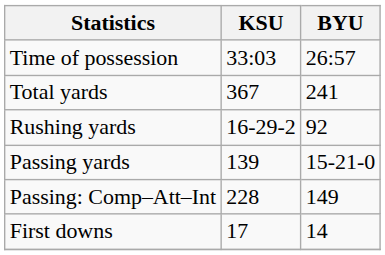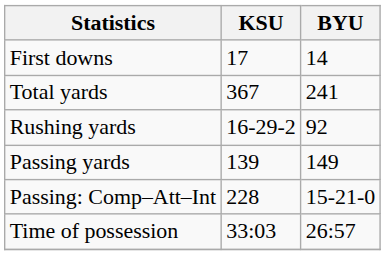rows swapped: (61, 231) <-> (94, 57)
(340, 161) 15-21-0 -> (322, 161) 149
(322, 196) 149 -> (340, 196) 15-21-0
